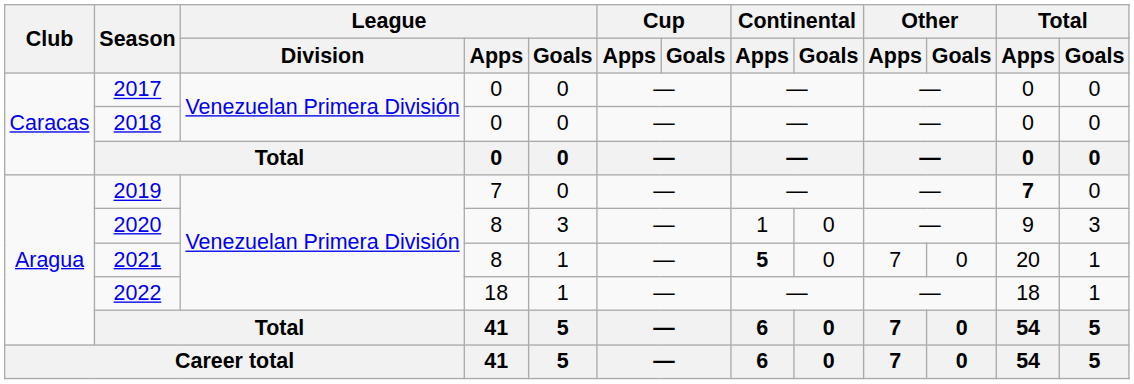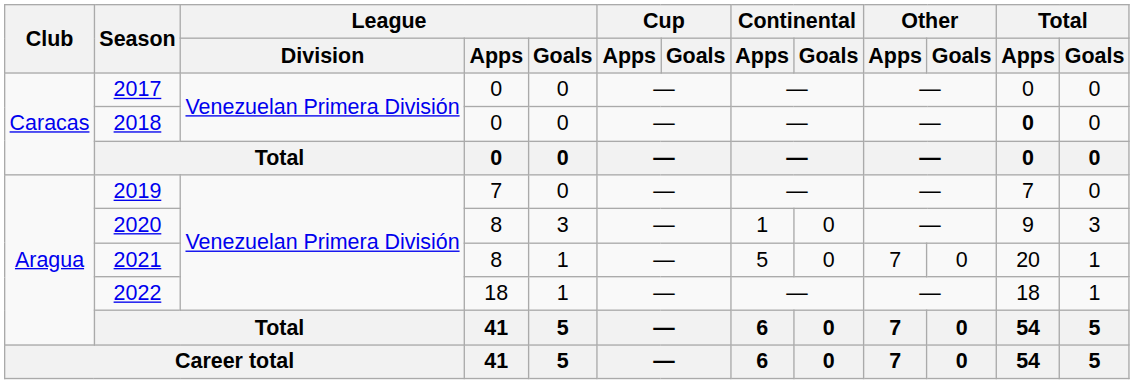(1028, 123) normal -> (1028, 123) bold
(1028, 191) bold -> (1028, 191) normal
(762, 259) bold -> (762, 259) normal
